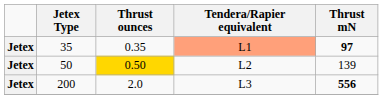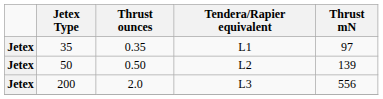(245, 46) lightsalmon background -> (245, 46) no background
(347, 46) bold -> (347, 46) normal
(135, 65) gold background -> (135, 65) no background
(347, 84) bold -> (347, 84) normal
